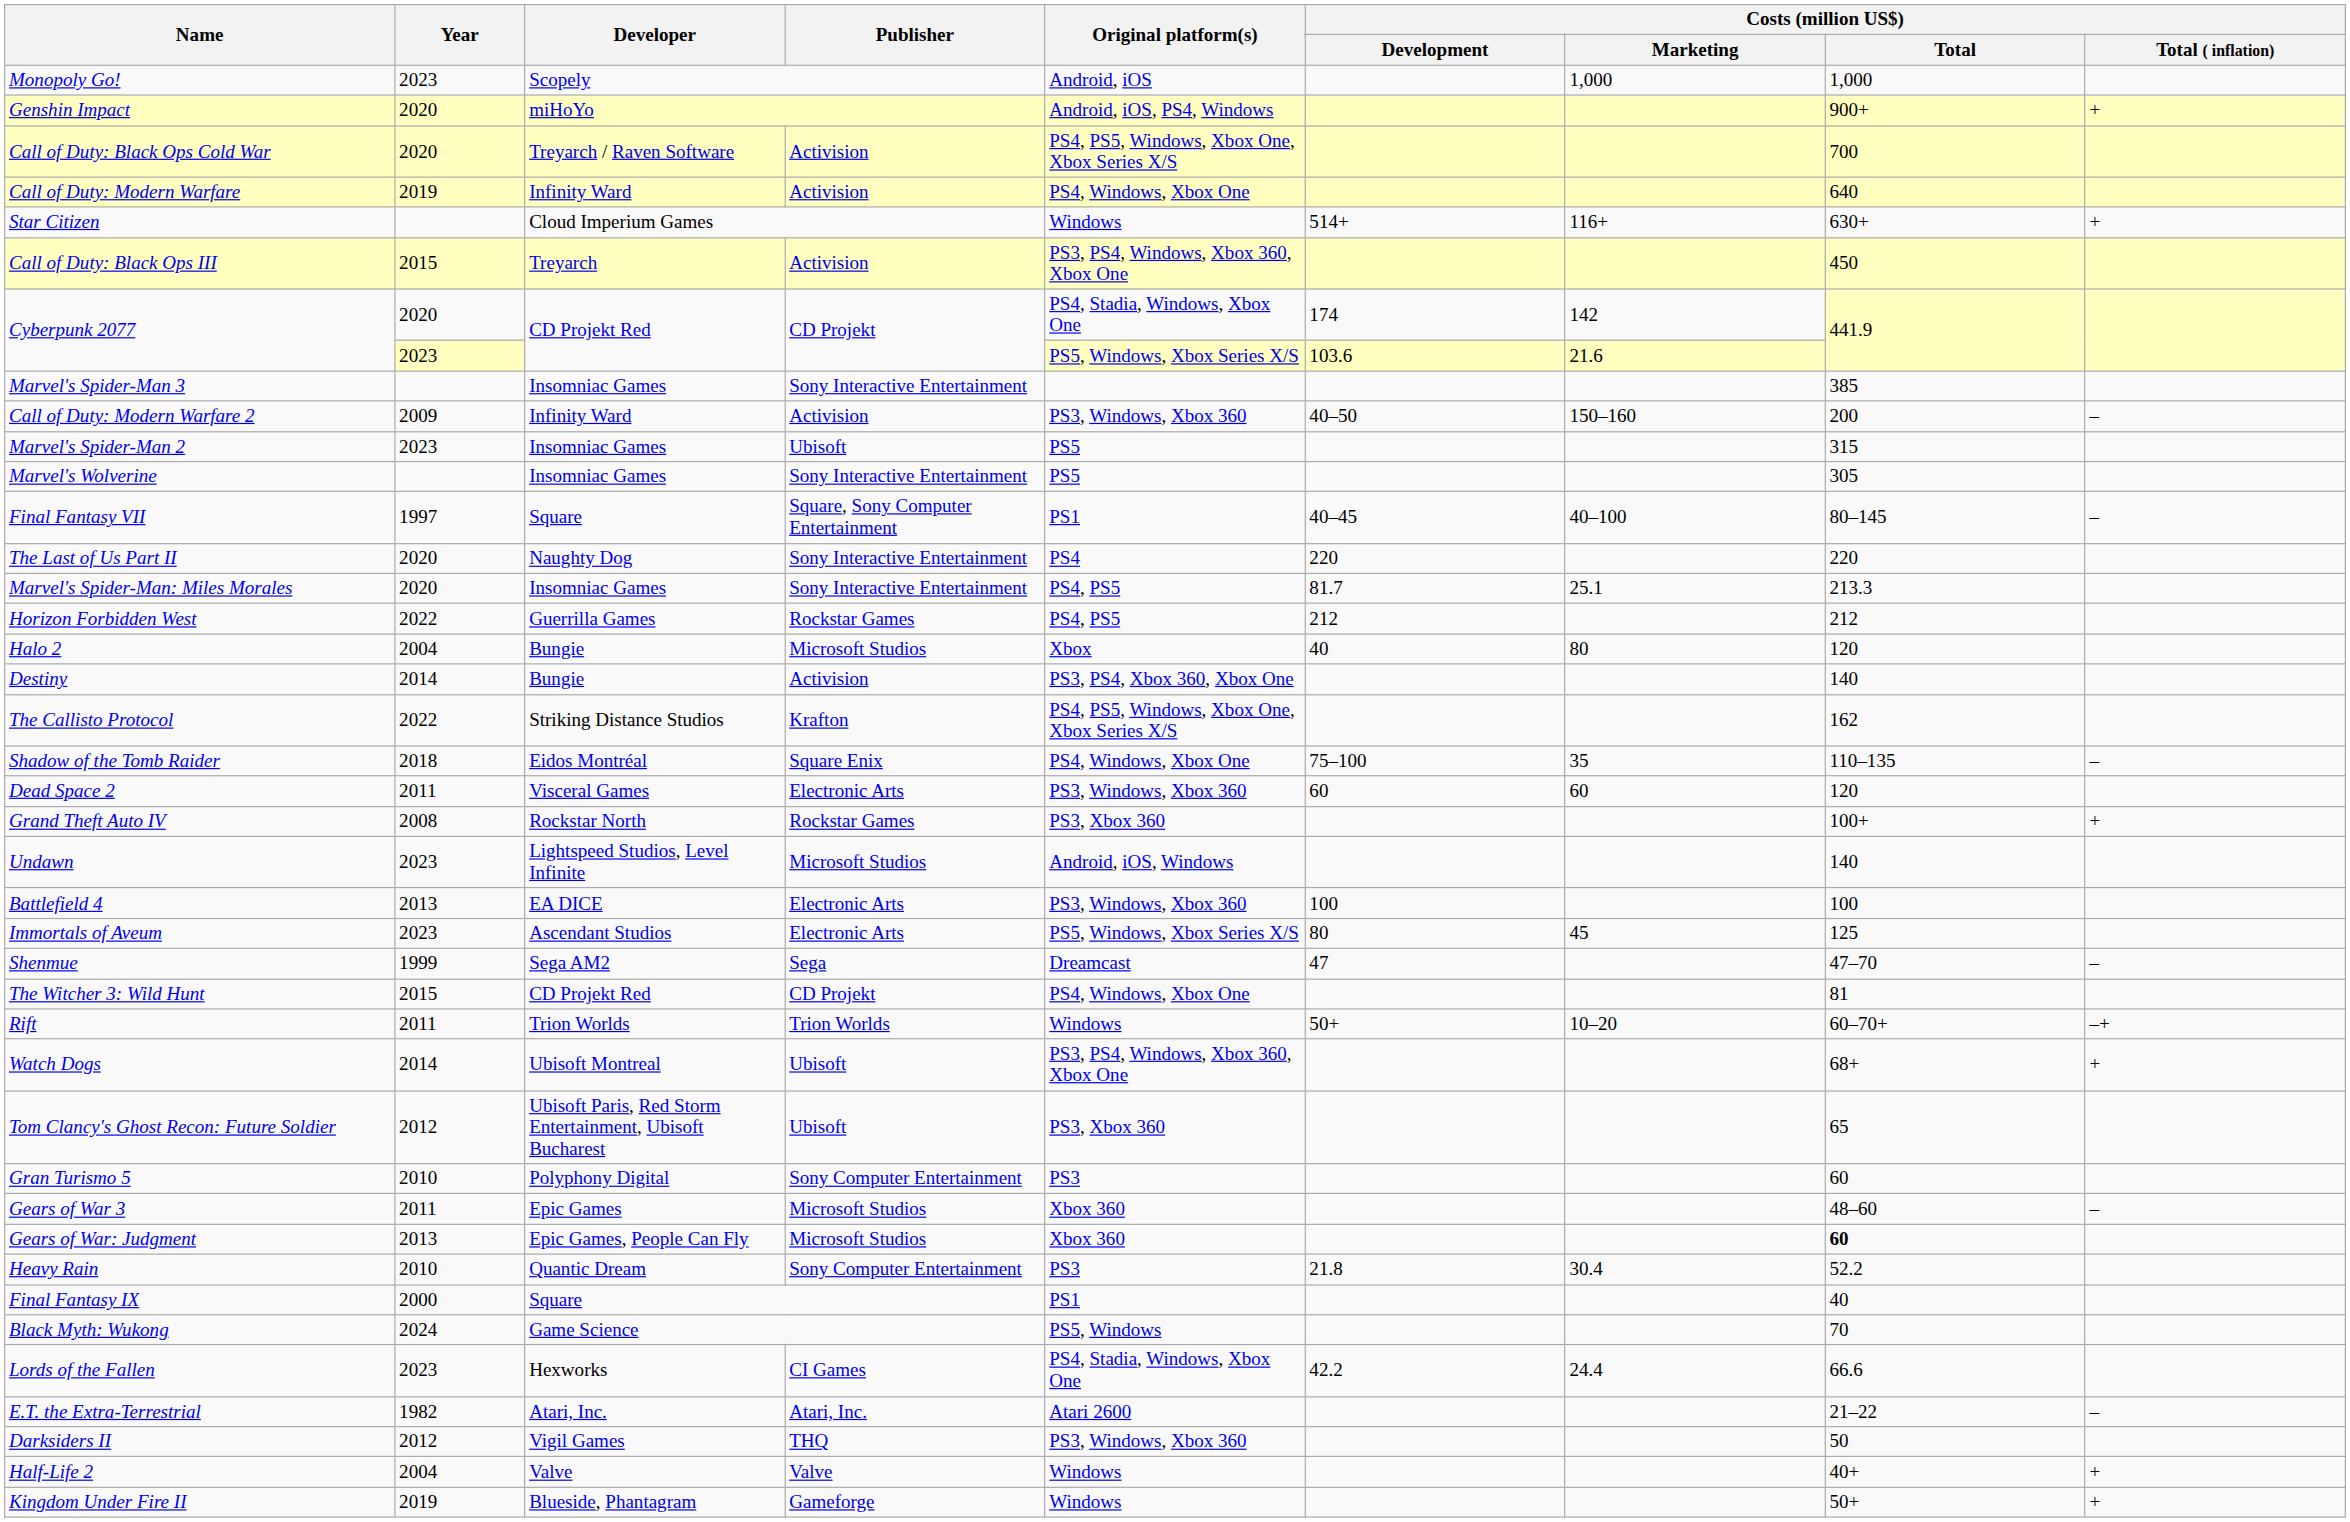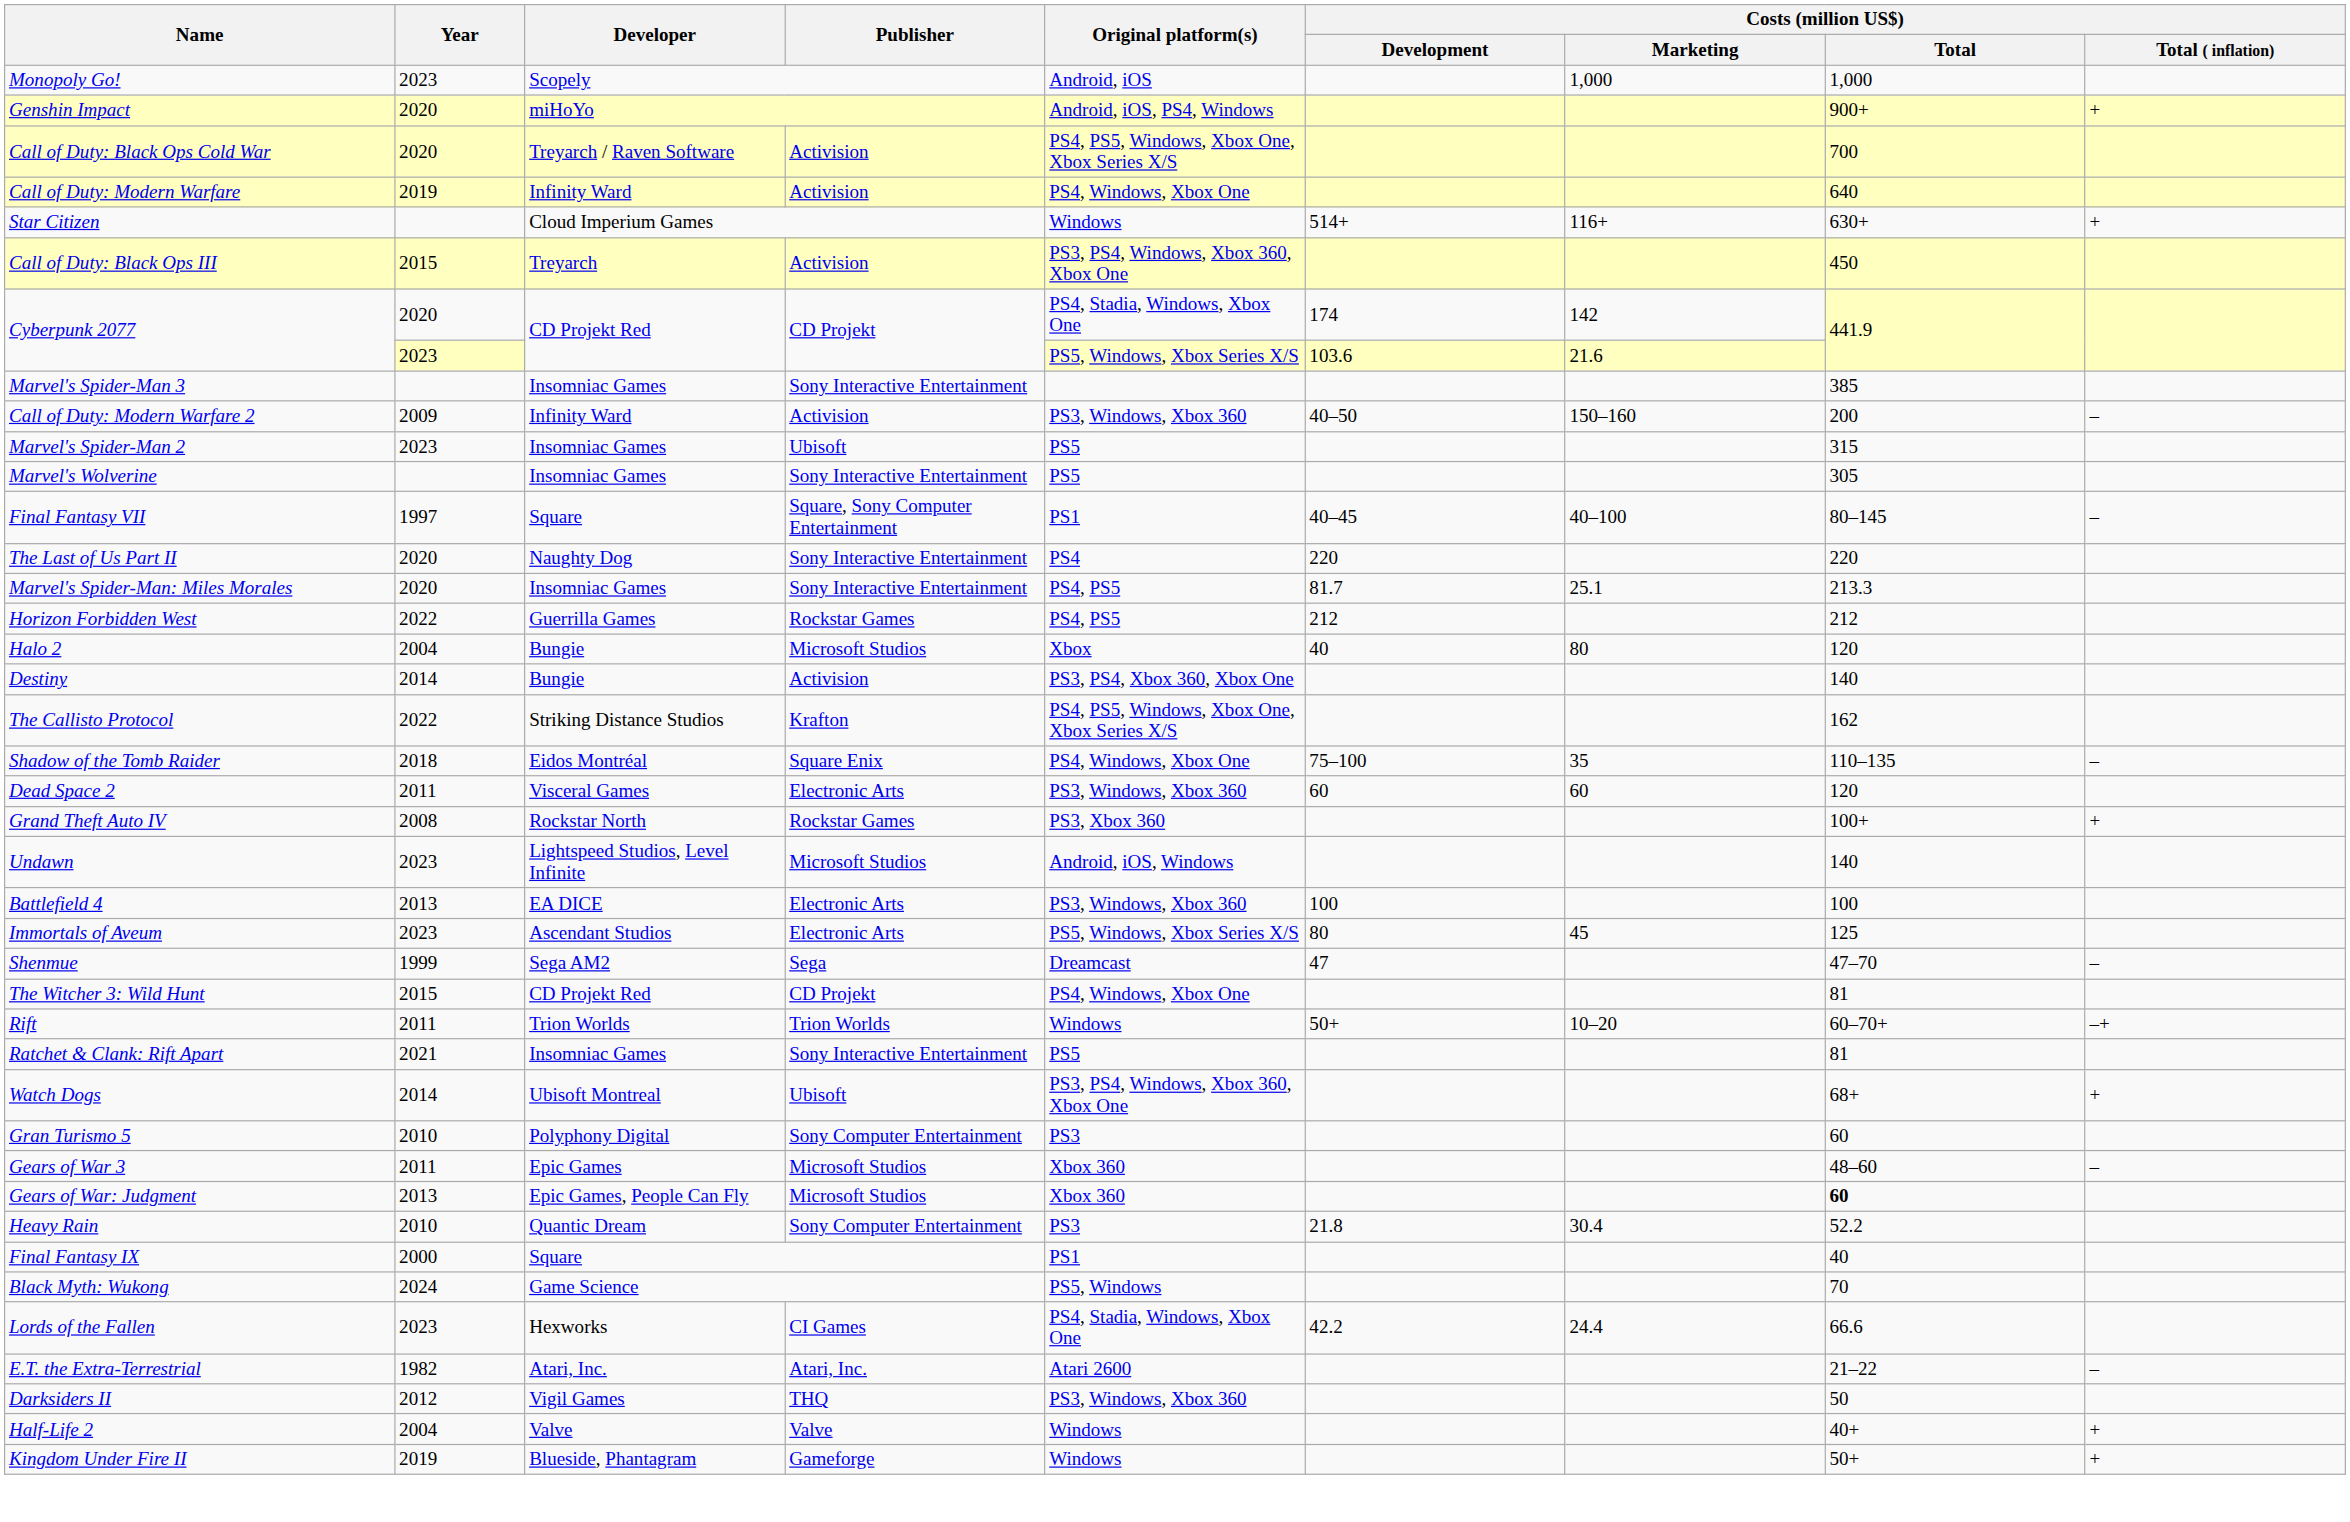+ row: (116, 1054)
- row: (172, 1127)
